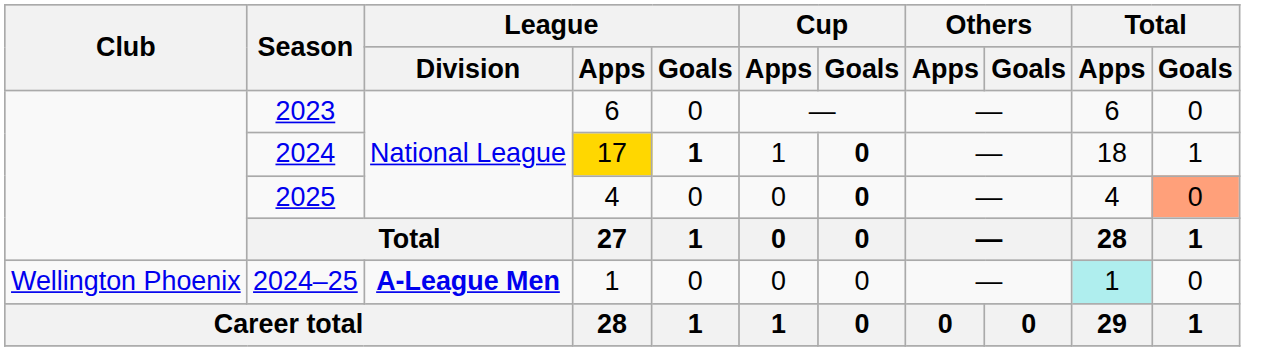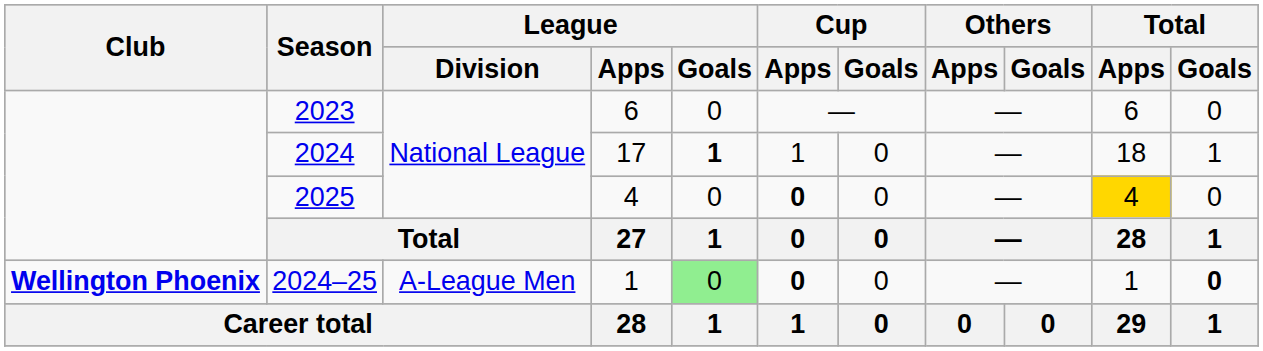(612, 153) gold background -> (631, 153) no background
(862, 153) bold -> (881, 153) normal
(779, 196) normal -> (798, 196) bold
(862, 196) bold -> (881, 196) normal
(1112, 196) no background -> (1131, 196) gold background
(1195, 196) lightsalmon background -> (1215, 196) no background
(126, 281) normal -> (135, 281) bold
(468, 281) bold -> (487, 281) normal
(695, 281) no background -> (715, 281) lightgreen background
(779, 281) normal -> (798, 281) bold
(1112, 281) paleturquoise background -> (1131, 281) no background
(1195, 281) normal -> (1215, 281) bold
